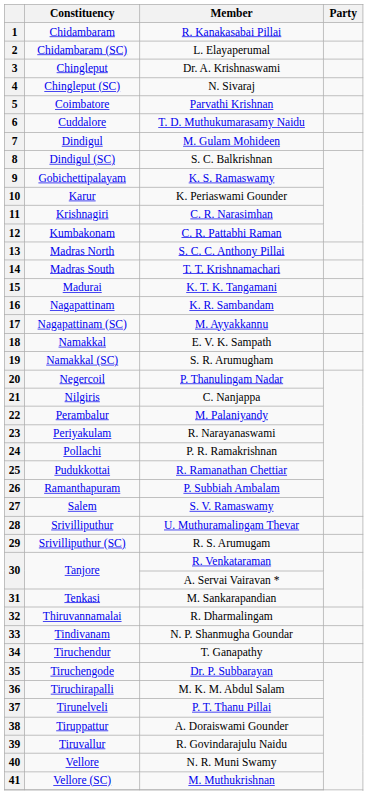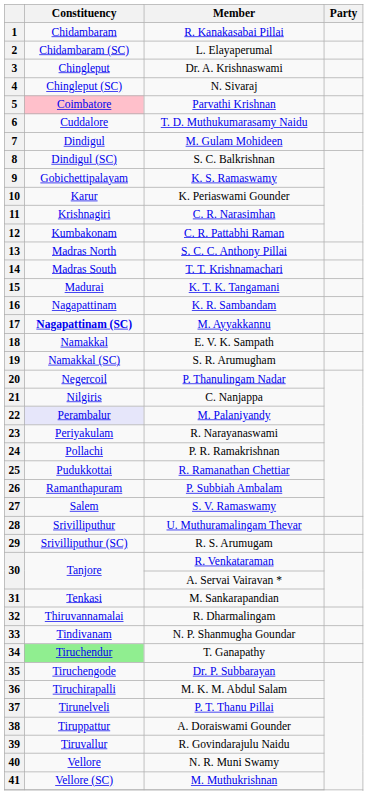(82, 104) no background -> (84, 104) pink background
(82, 324) normal -> (84, 324) bold
(82, 415) no background -> (84, 415) lavender background
(82, 653) no background -> (84, 653) lightgreen background
